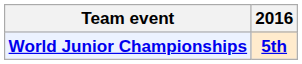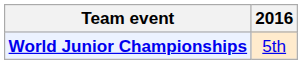(274, 46) bold -> (274, 46) normal
